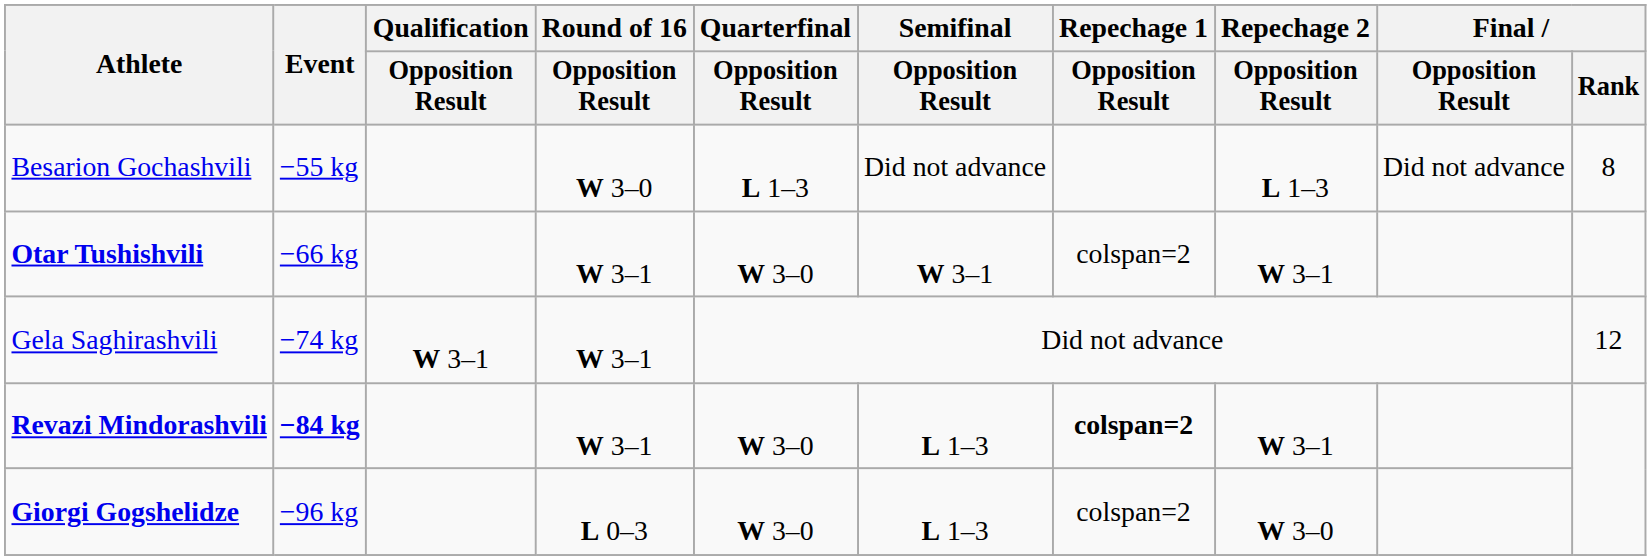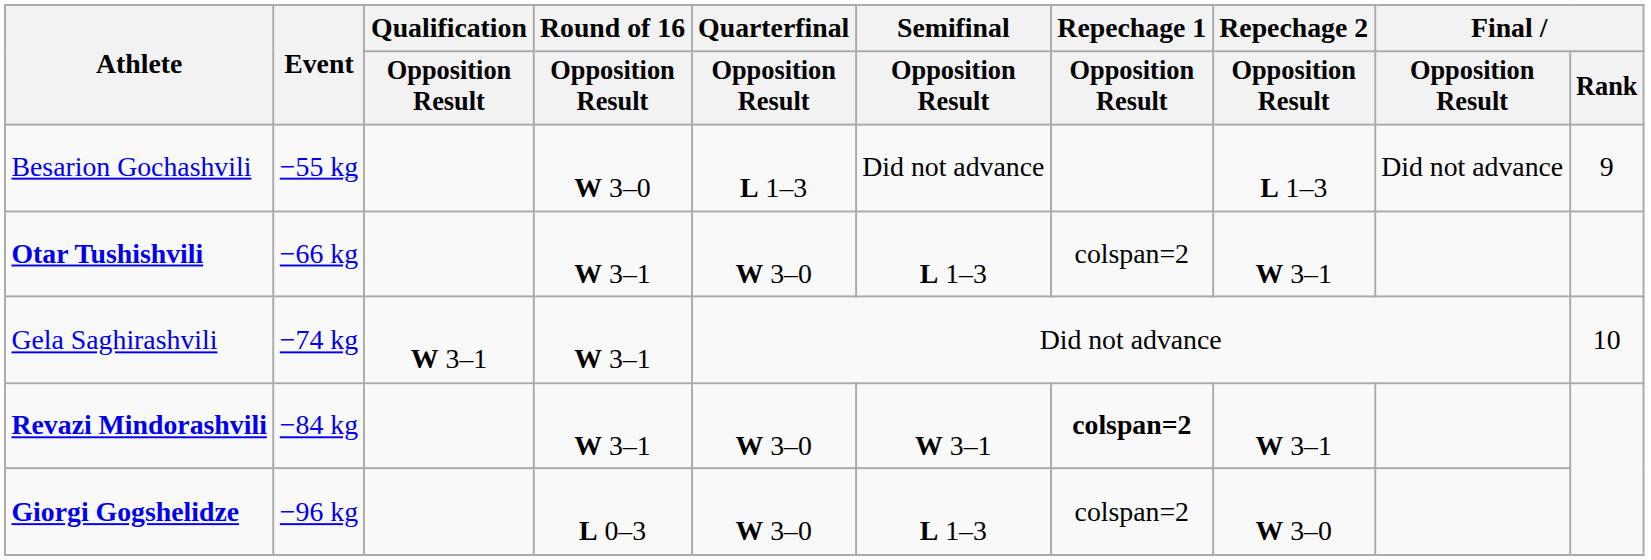(1608, 167) 8 -> (1607, 167) 9
(955, 274) W 3–1 -> (953, 274) L 1–3
(1608, 339) 12 -> (1607, 339) 10
(320, 425) bold -> (319, 425) normal
(955, 445) L 1–3 -> (953, 445) W 3–1
